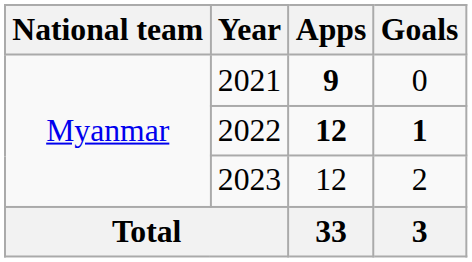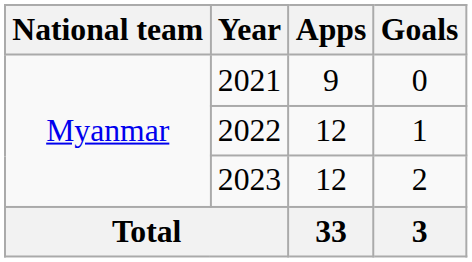(331, 79) bold -> (331, 79) normal
(331, 130) bold -> (331, 130) normal
(420, 130) bold -> (420, 130) normal
